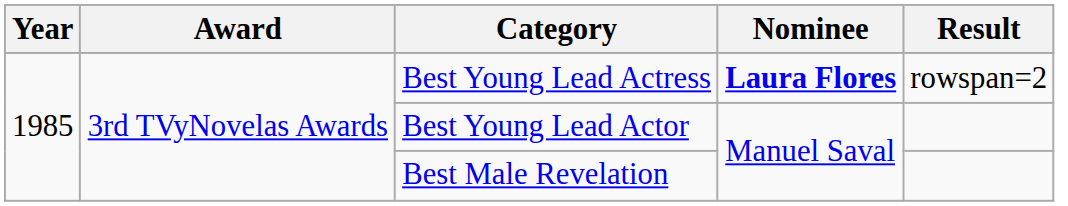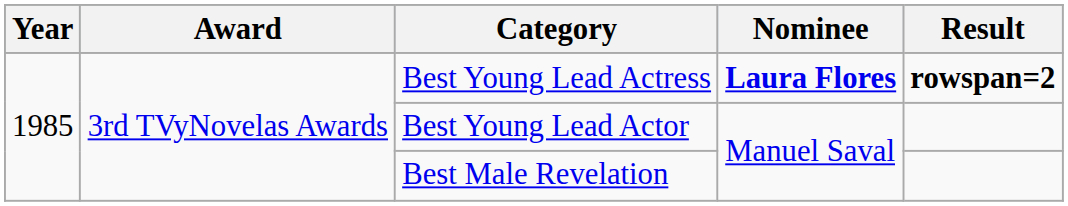(979, 77) normal -> (983, 77) bold
